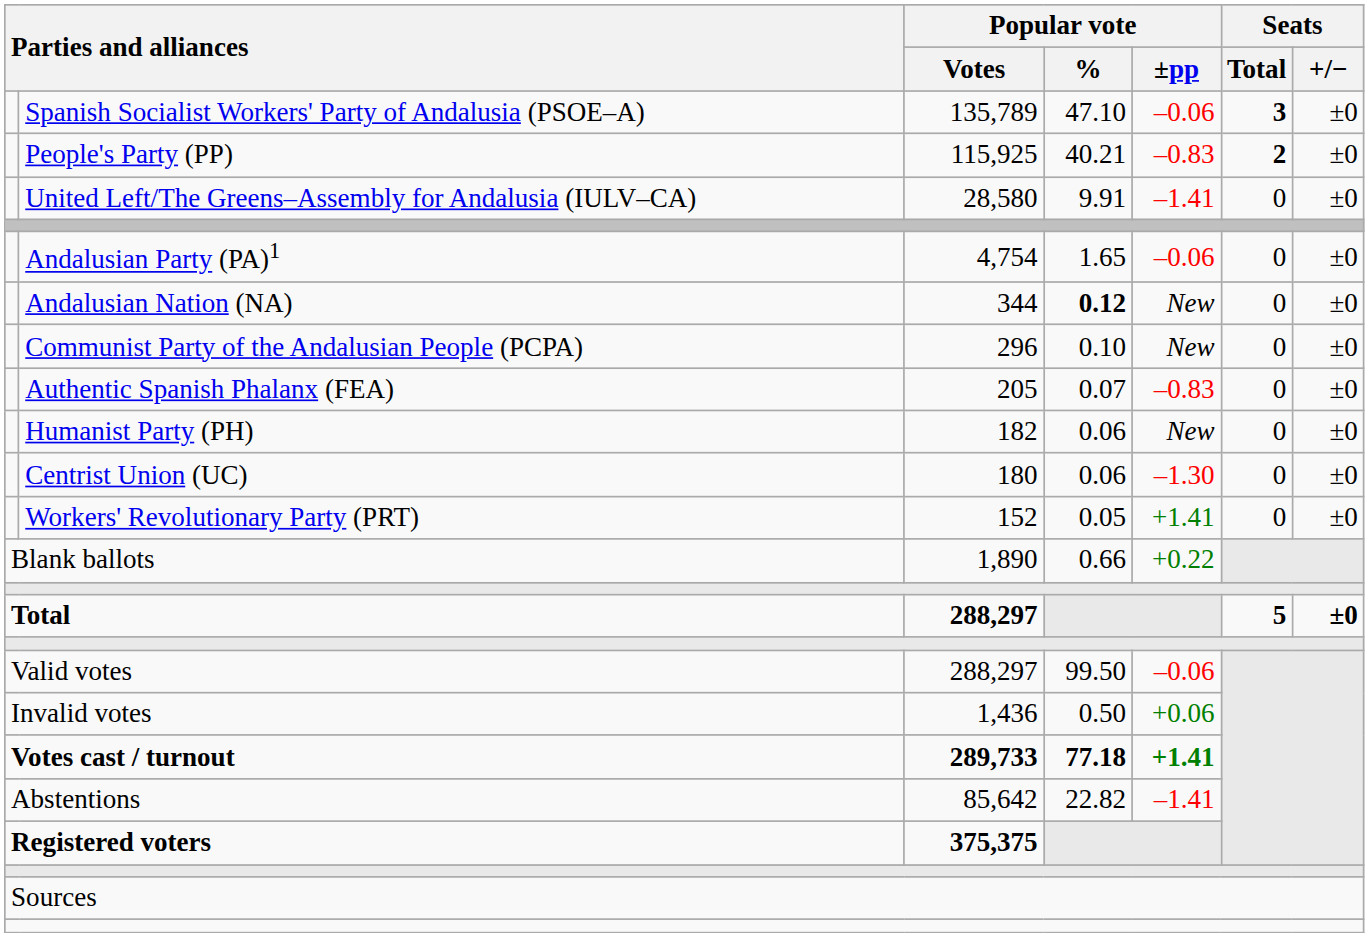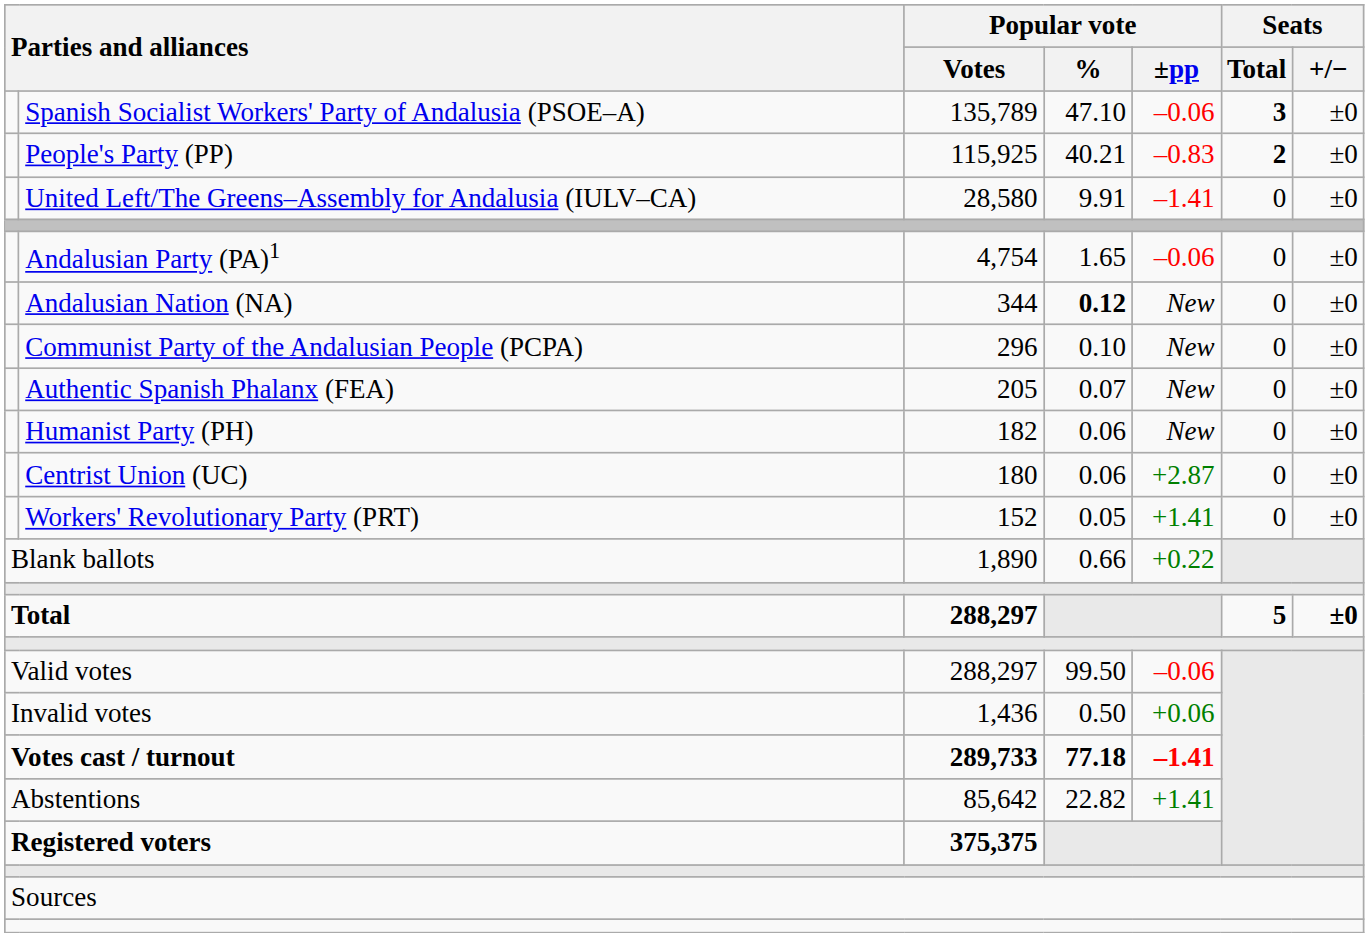(1184, 388) –0.83 -> (1191, 388) New
(1184, 474) –1.30 -> (1183, 474) +2.87
(1183, 756) +1.41 -> (1184, 756) –1.41
(1184, 799) –1.41 -> (1183, 799) +1.41
